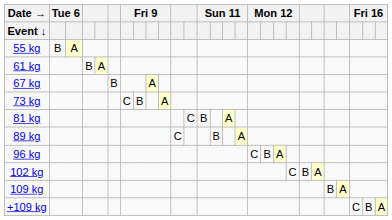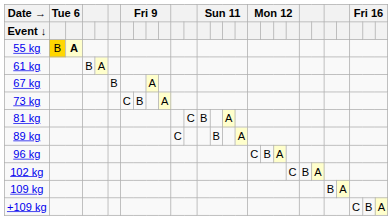(58, 48) no background -> (57, 48) gold background
(74, 48) normal -> (74, 48) bold
